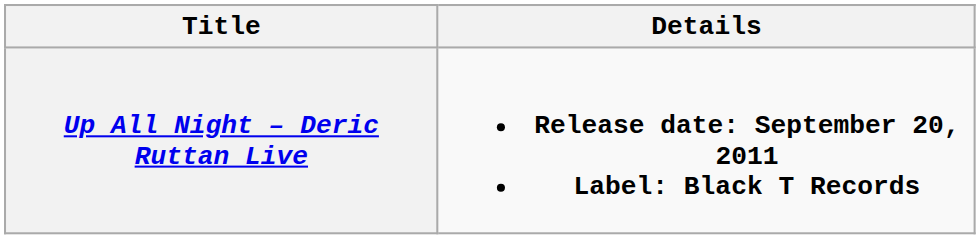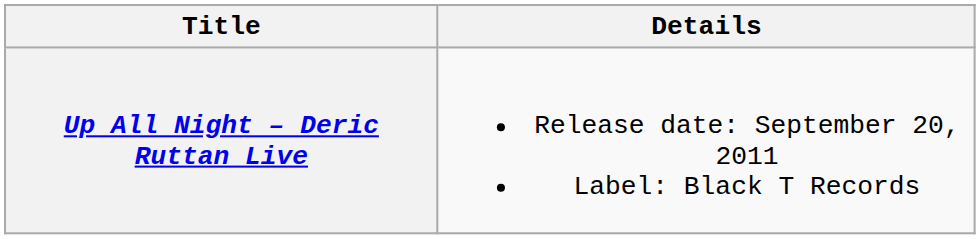(707, 156) bold -> (707, 156) normal
